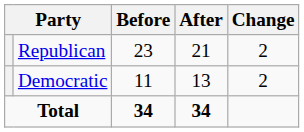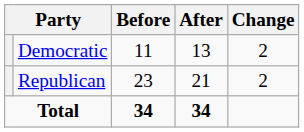rows swapped: (62, 50) <-> (63, 80)
